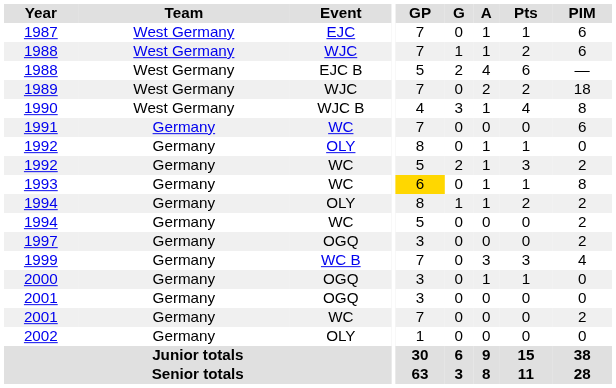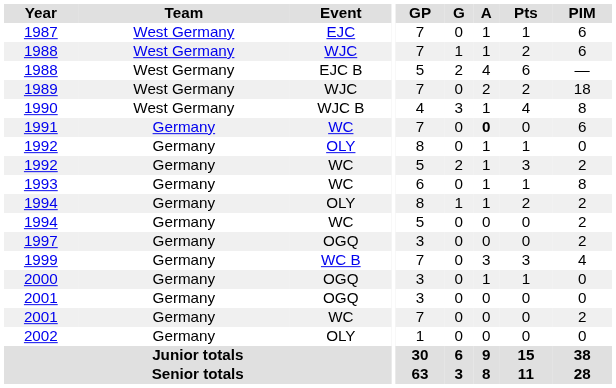(486, 127) normal -> (486, 127) bold
(420, 184) gold background -> (420, 184) no background
